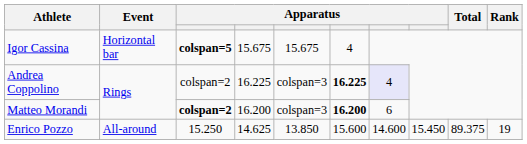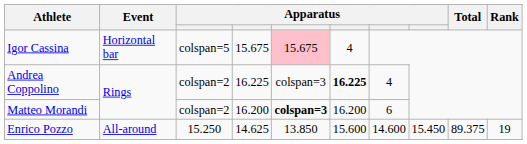(205, 47) bold -> (204, 47) normal
(302, 47) no background -> (301, 47) pink background
(389, 82) lavender background -> (389, 82) no background
(205, 109) bold -> (204, 109) normal
(302, 109) normal -> (301, 109) bold
(350, 109) bold -> (350, 109) normal
